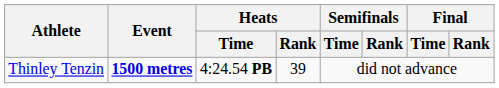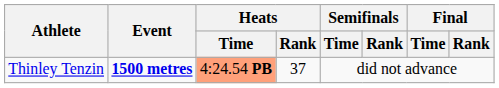(236, 70) no background -> (236, 70) lightsalmon background
(298, 70) 39 -> (298, 70) 37
